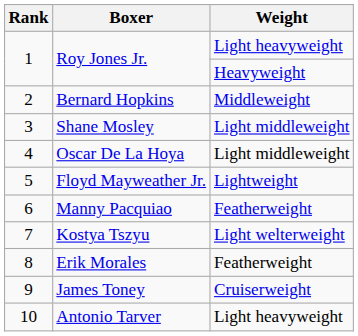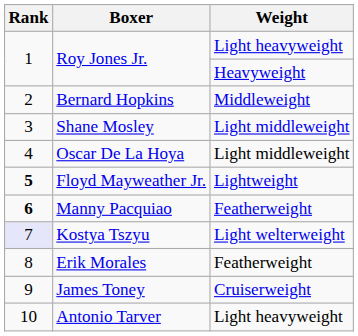(28, 180) normal -> (28, 180) bold
(28, 208) normal -> (28, 208) bold
(28, 235) no background -> (28, 235) lavender background
